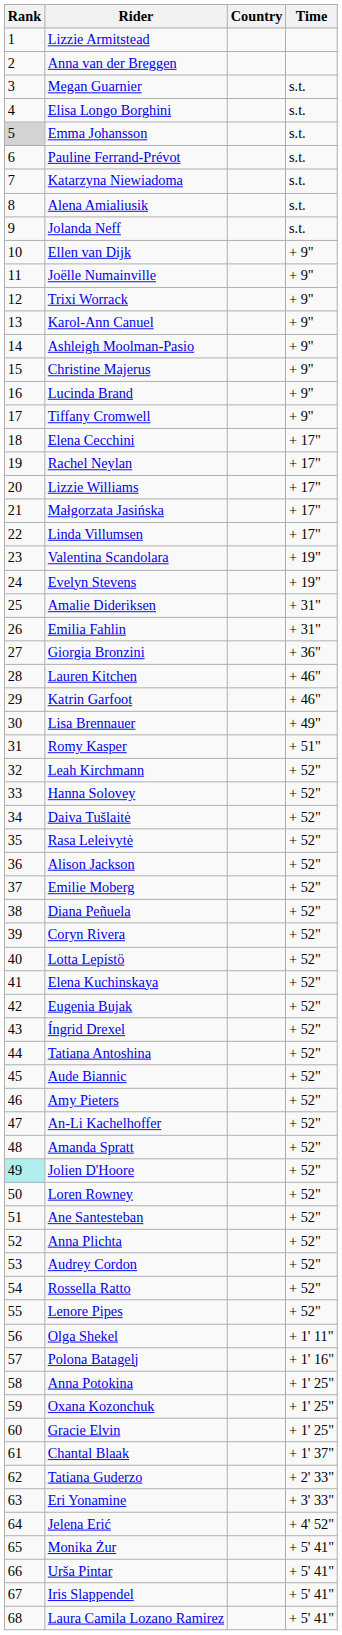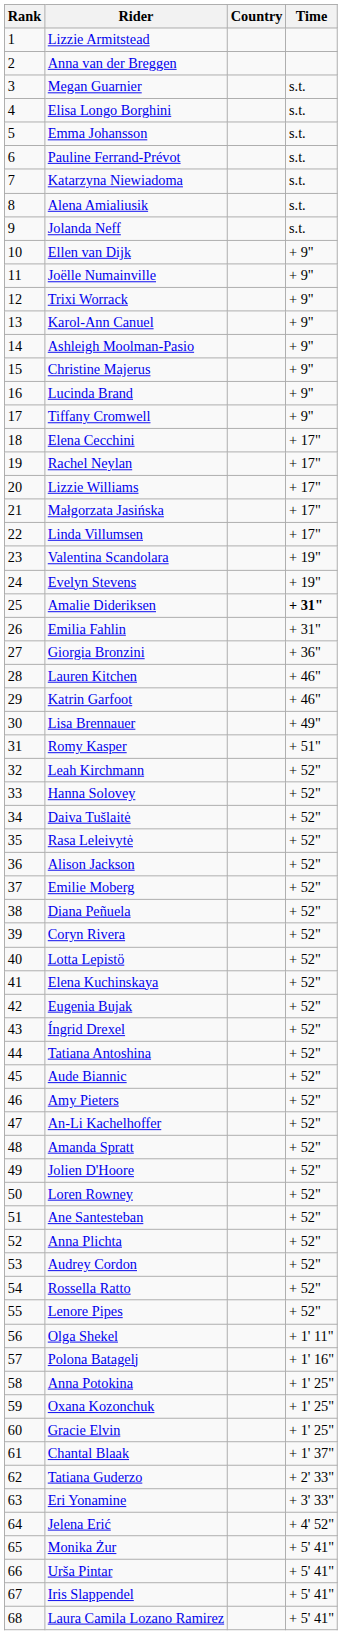(11, 134) lightgrey background -> (11, 134) no background
(305, 605) normal -> (306, 605) bold
(15, 1170) paleturquoise background -> (15, 1170) no background
